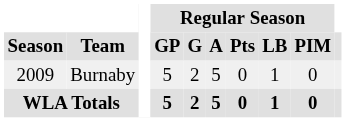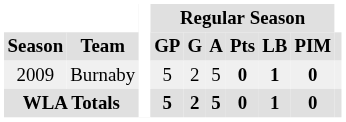(243, 74) normal -> (243, 74) bold
(275, 74) normal -> (275, 74) bold
(313, 74) normal -> (313, 74) bold
